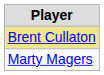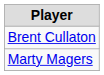(52, 37) khaki background -> (52, 37) no background
